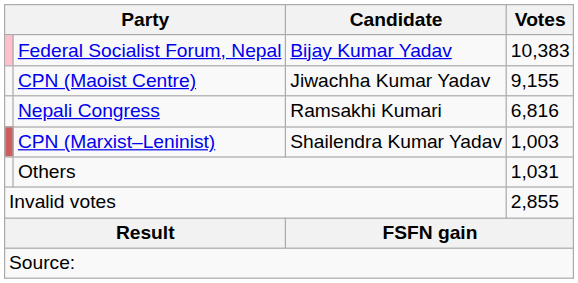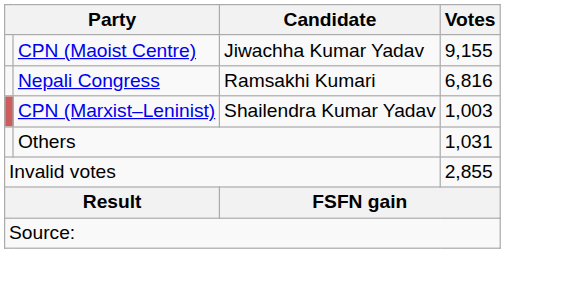- row: (150, 50)
